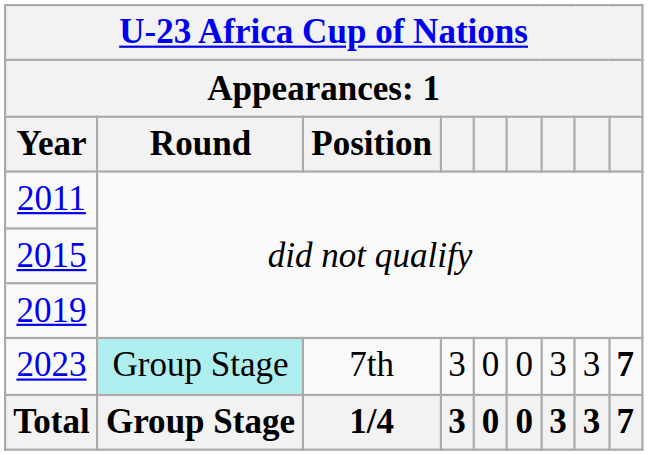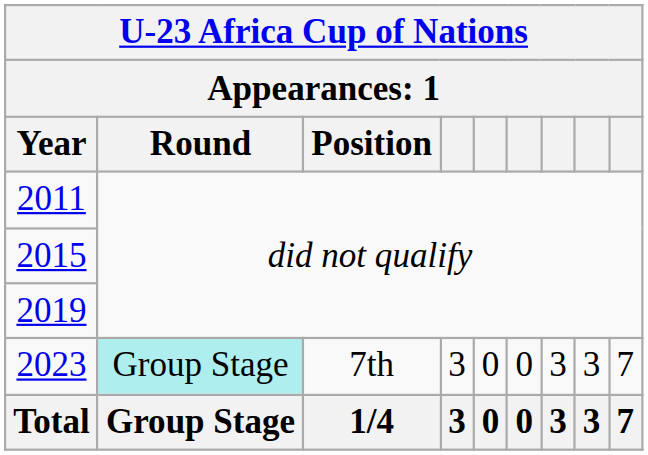(625, 365) bold -> (625, 365) normal
